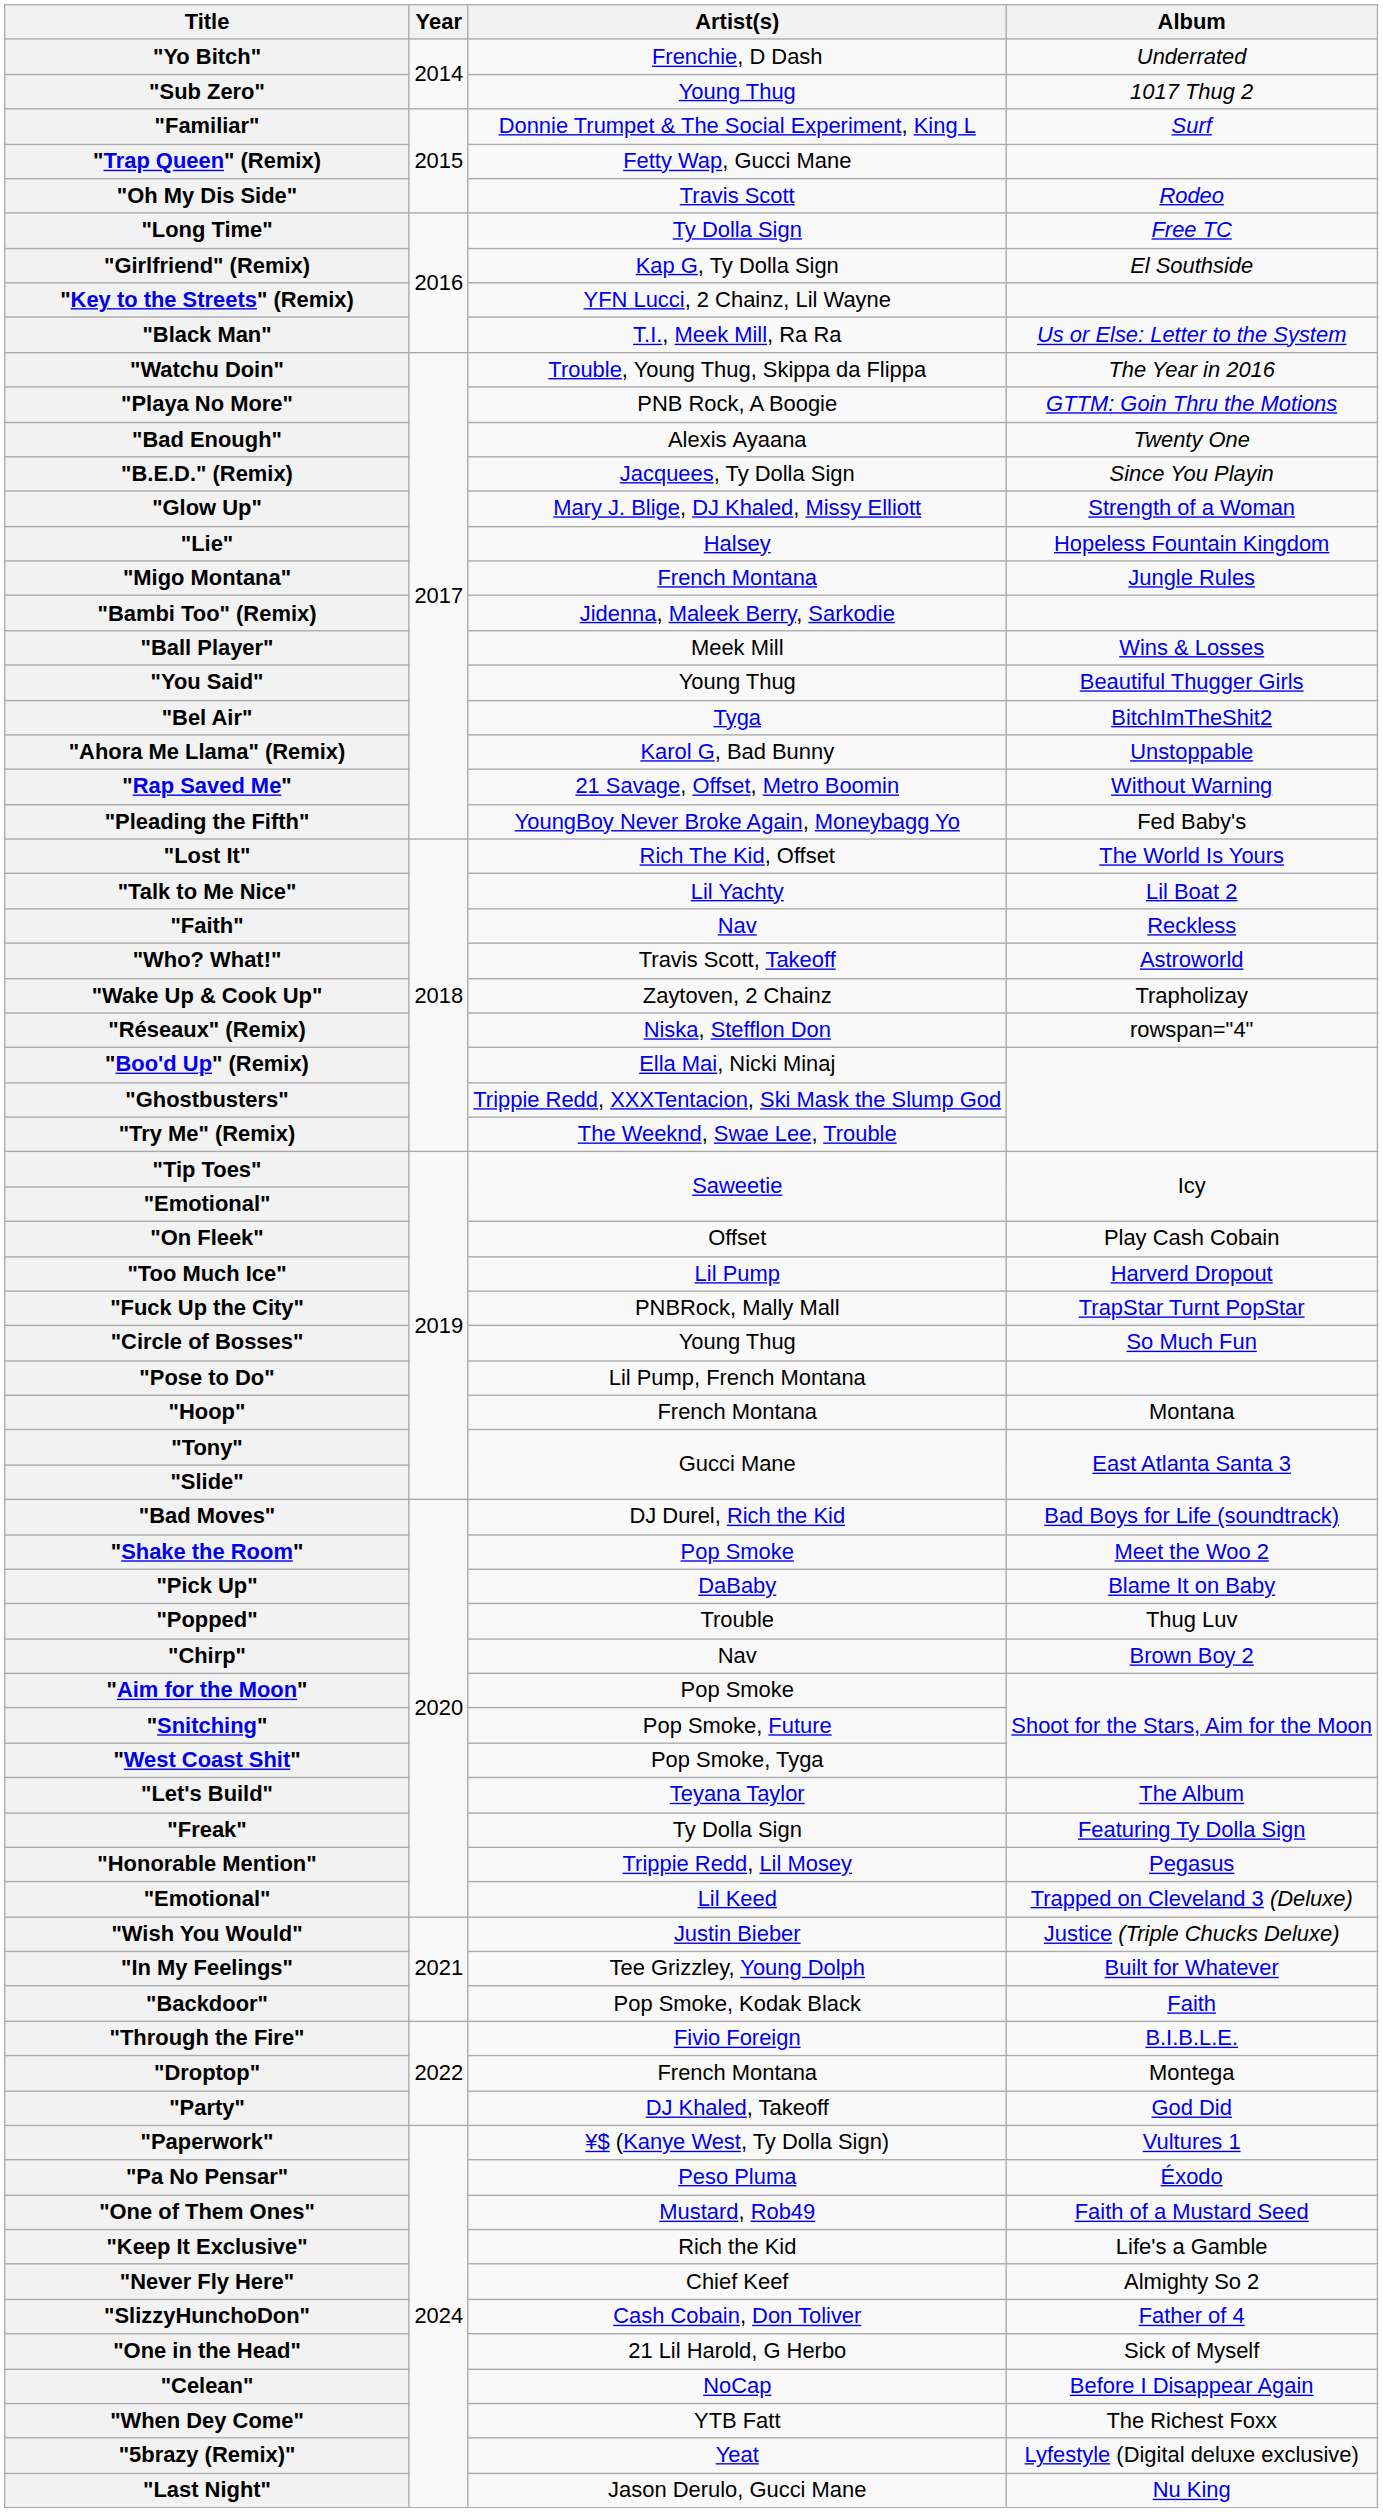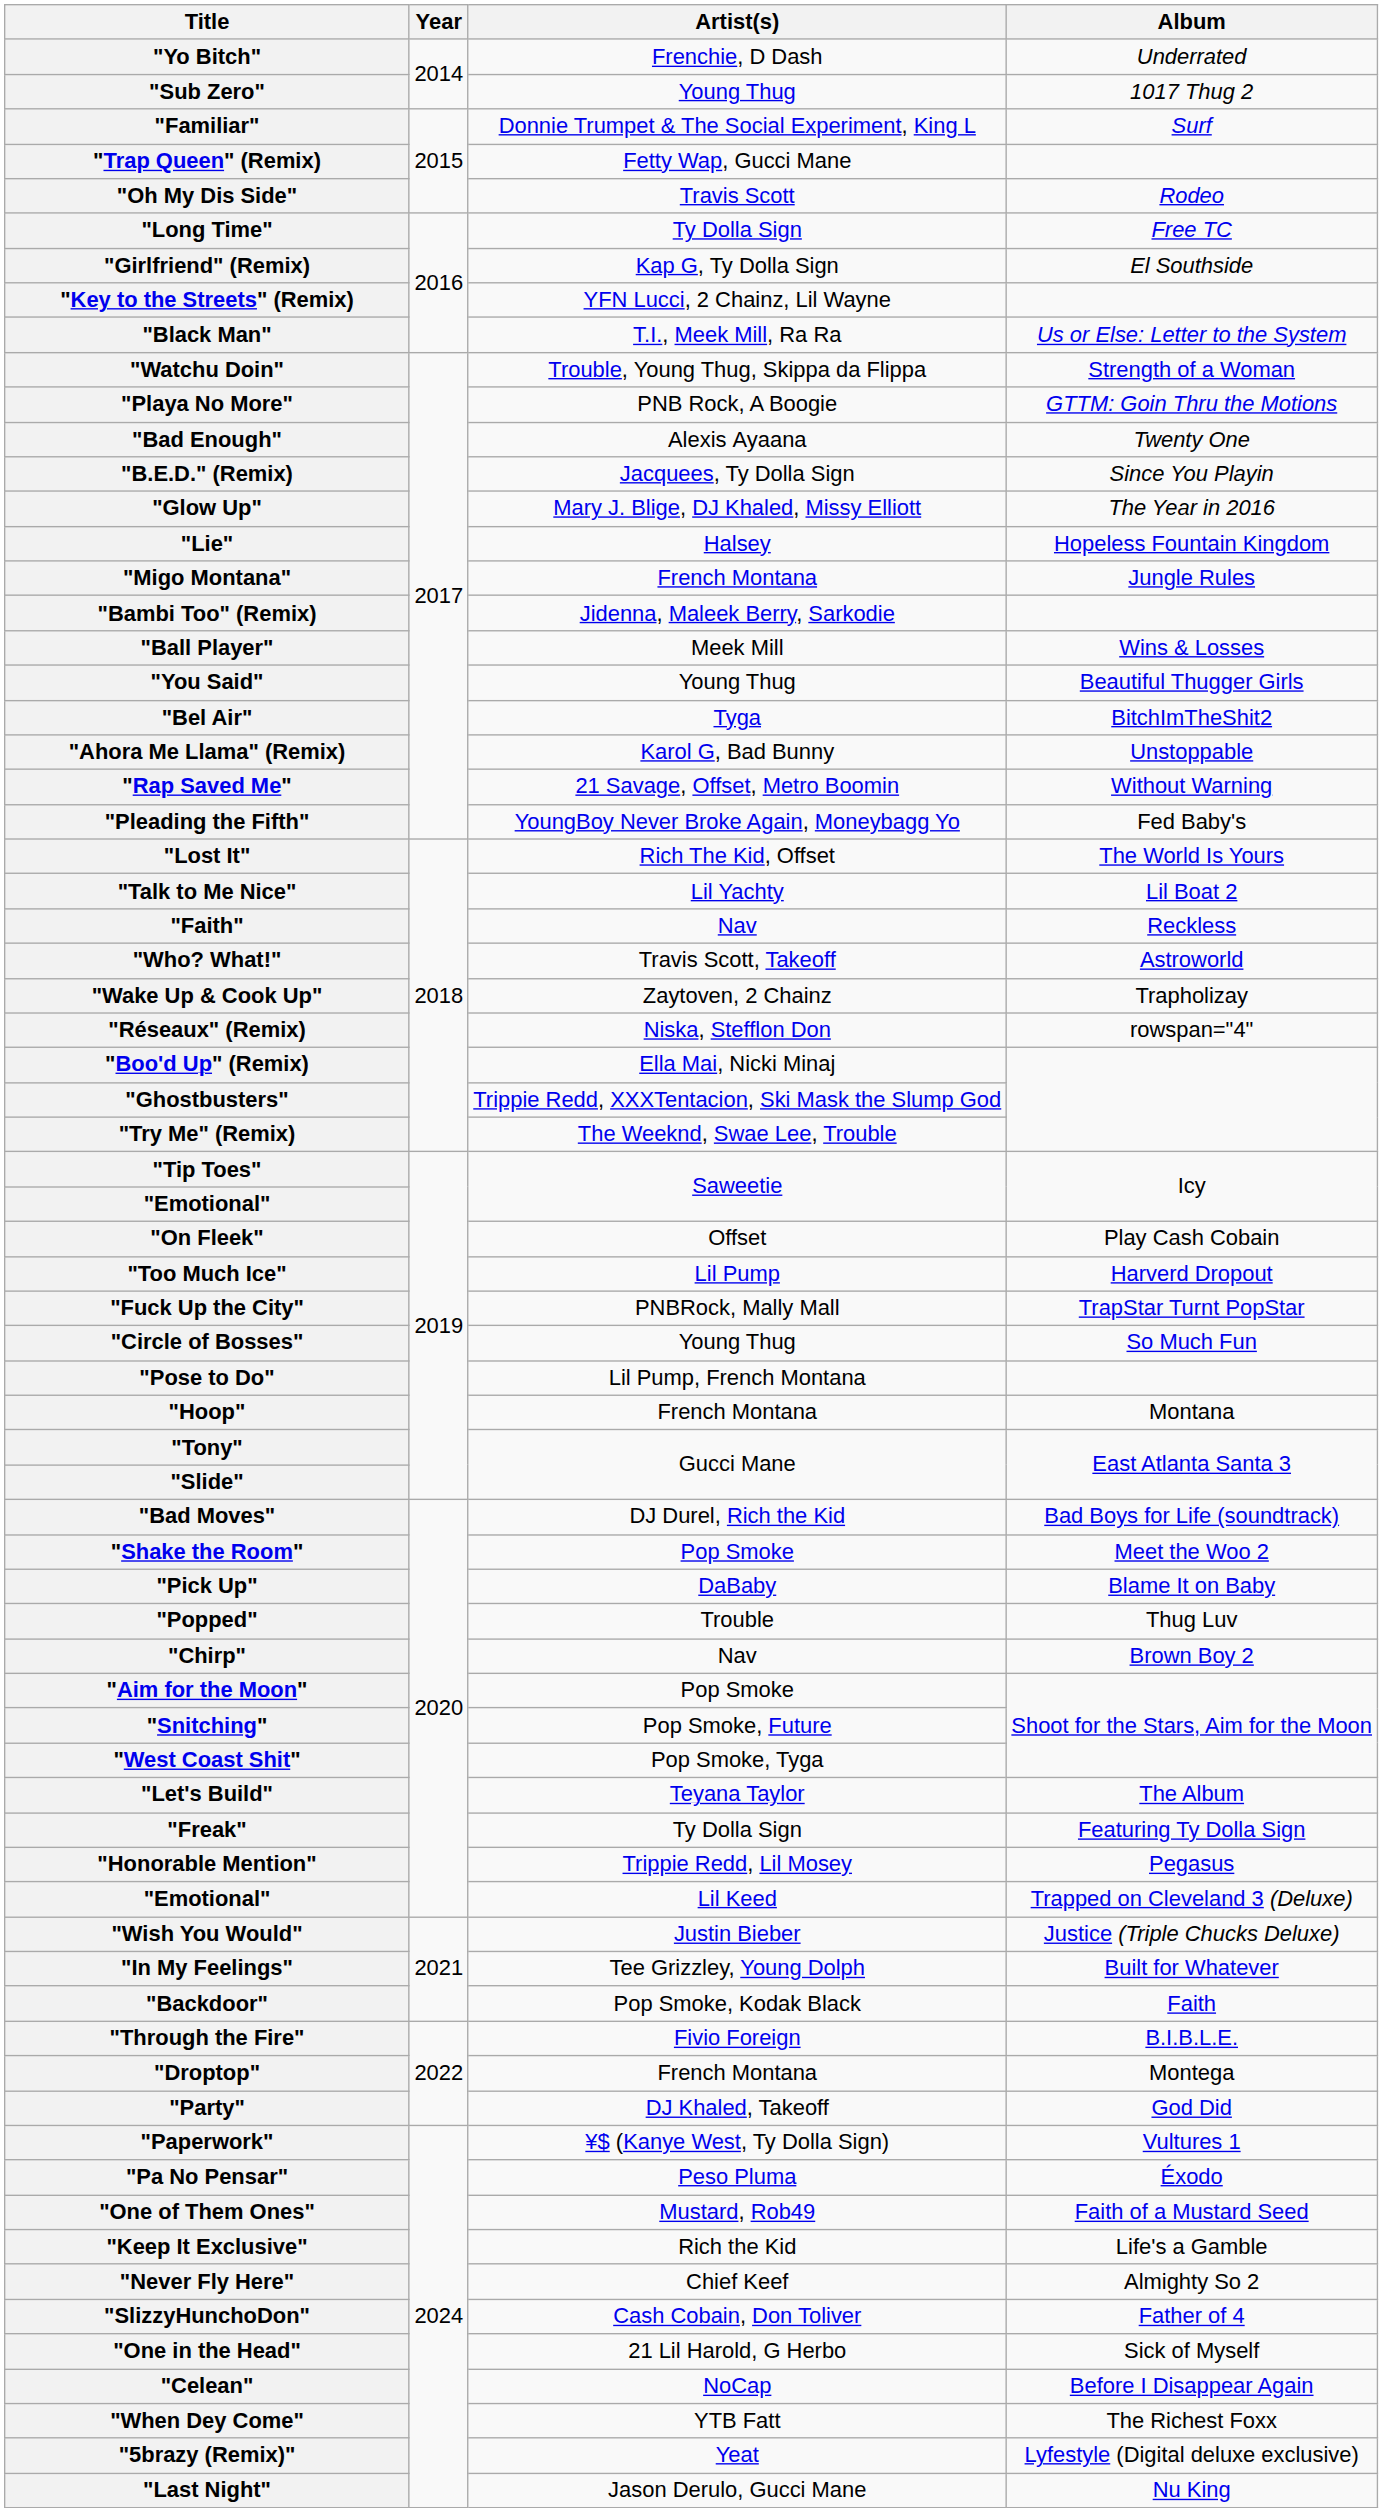(1192, 369) The Year in 2016 -> (1192, 369) Strength of a Woman
(1192, 508) Strength of a Woman -> (1192, 508) The Year in 2016
